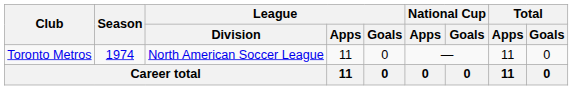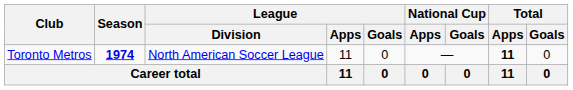(120, 54) normal -> (120, 54) bold
(508, 54) normal -> (508, 54) bold
